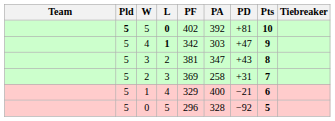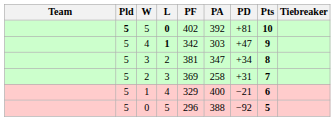(244, 60) +43 -> (244, 60) +34
(217, 108) 328 -> (217, 108) 388
